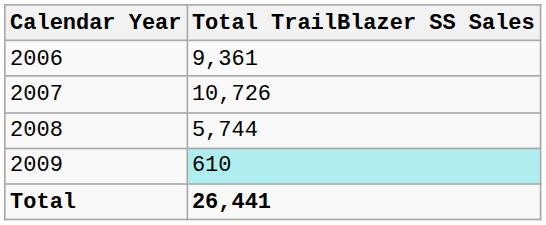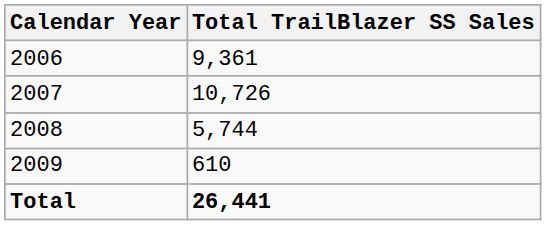(212, 166) paleturquoise background -> (212, 166) no background
